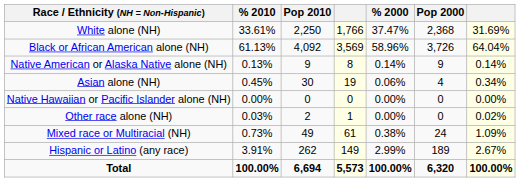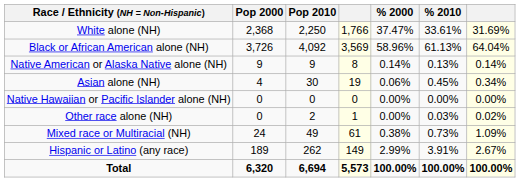columns swapped: (440, 13) <-> (257, 13)
